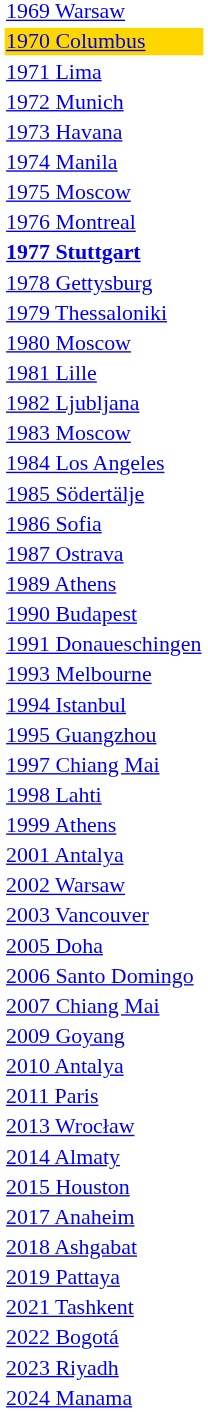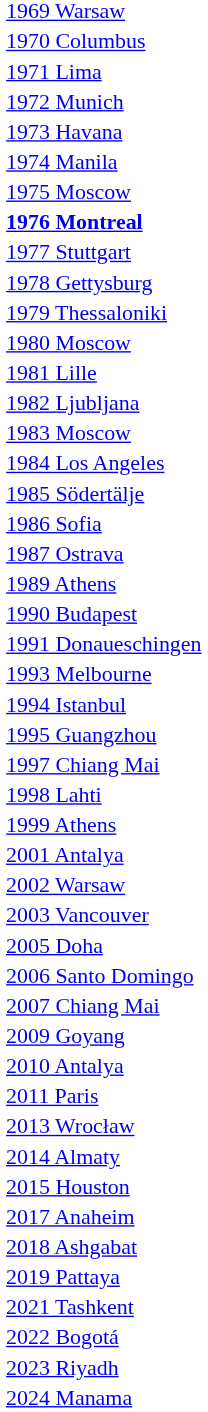(76, 41) gold background -> (76, 41) no background
(71, 222) normal -> (74, 222) bold
(73, 252) bold -> (69, 252) normal
